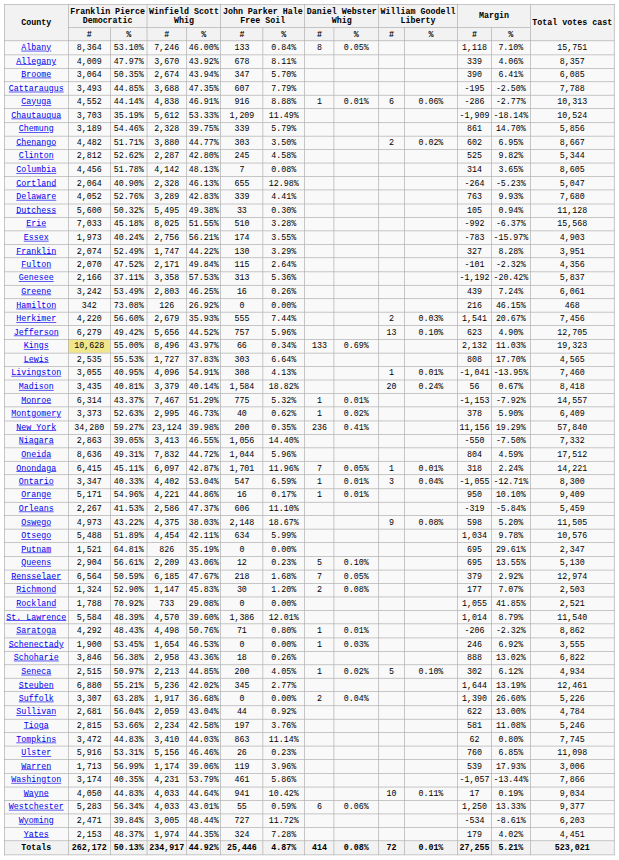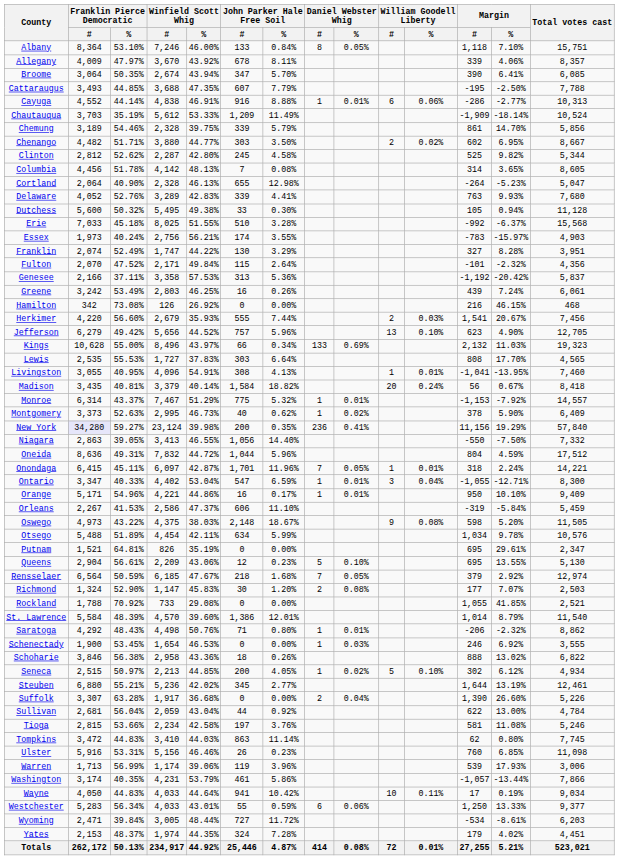(89, 346) khaki background -> (89, 346) no background
(89, 427) no background -> (89, 427) lavender background
